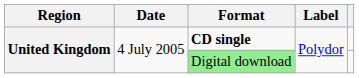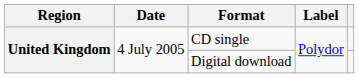(221, 38) bold -> (220, 38) normal
(241, 61) lightgreen background -> (241, 61) no background
